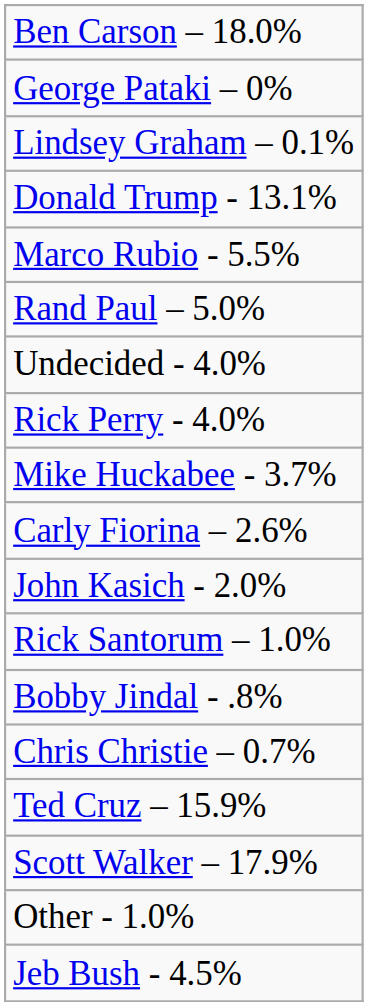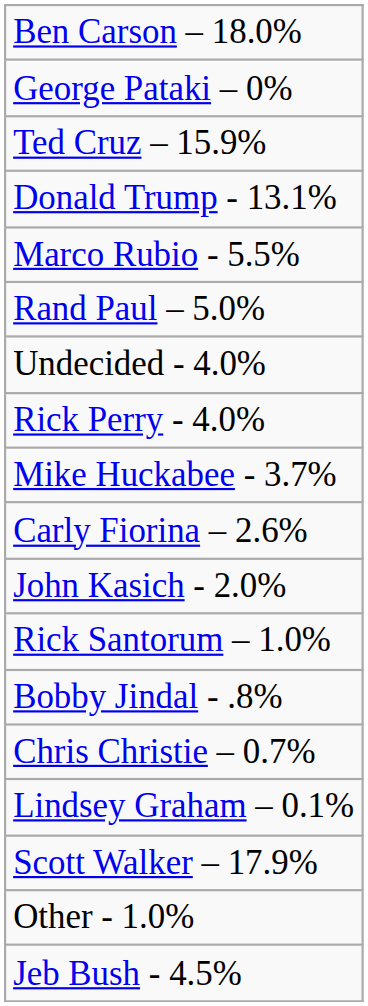(184, 142) Lindsey Graham – 0.1% -> (140, 142) Ted Cruz – 15.9%
(140, 806) Ted Cruz – 15.9% -> (184, 806) Lindsey Graham – 0.1%
